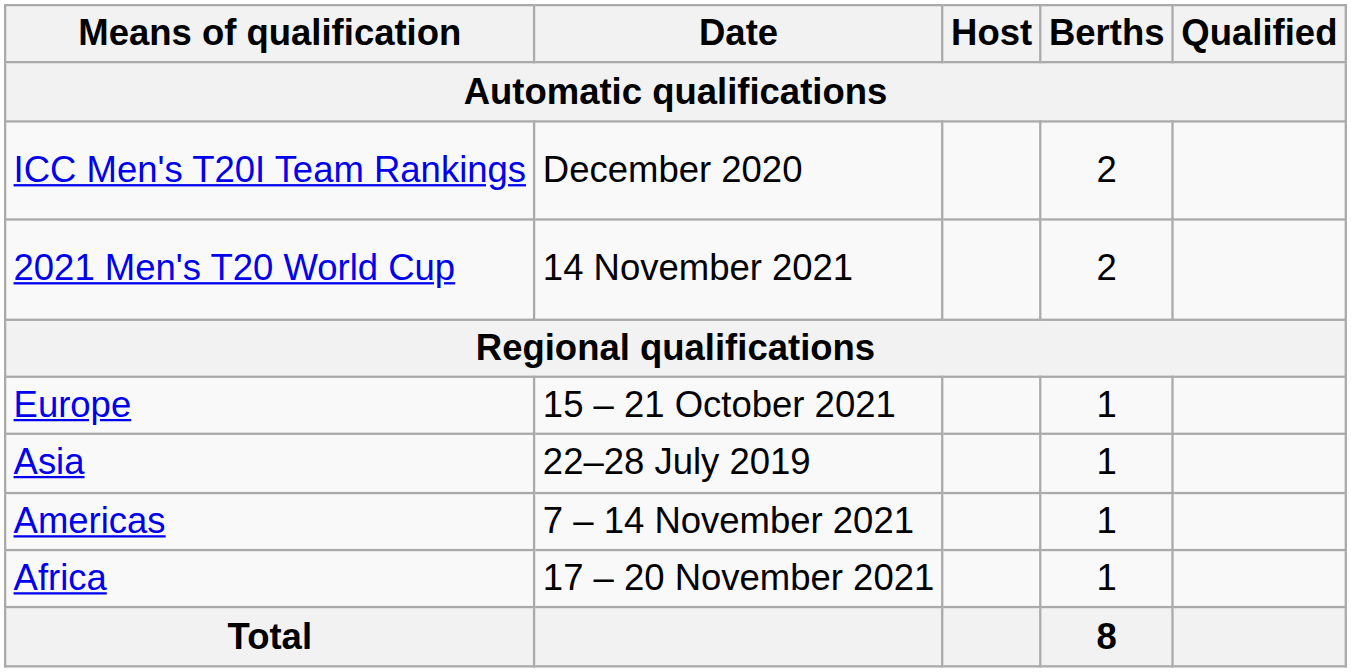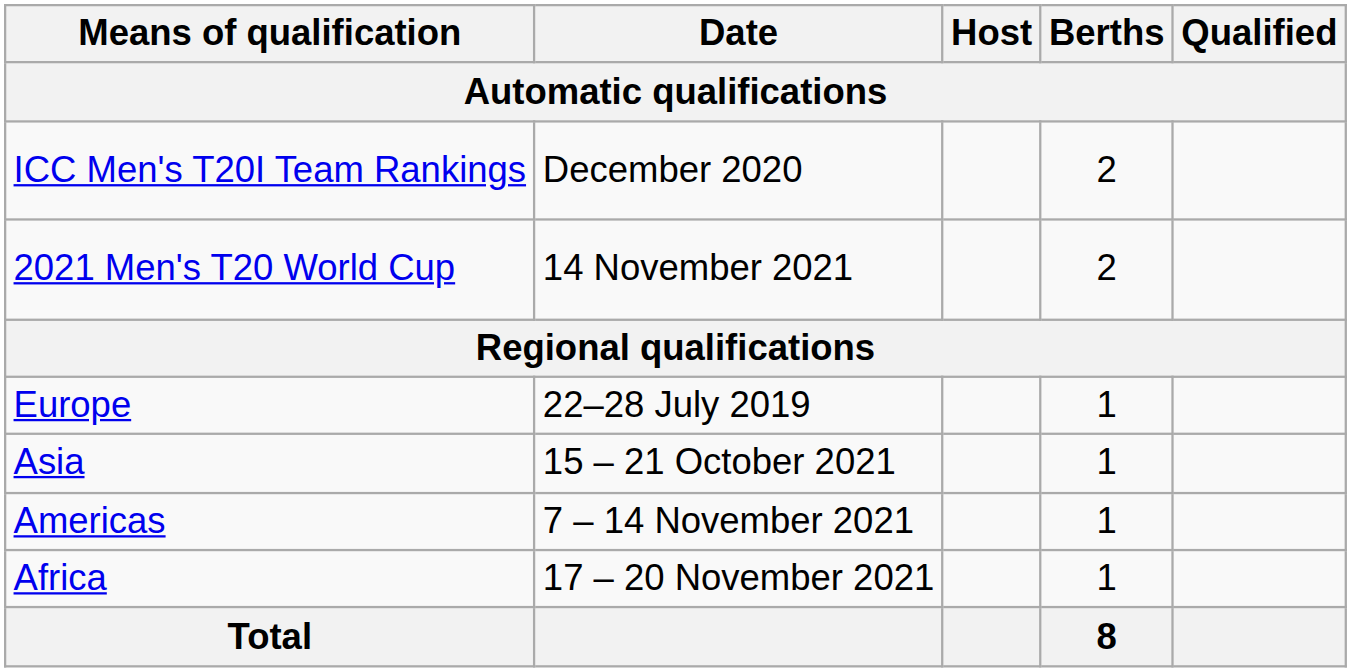(719, 404) 15 – 21 October 2021 -> (677, 404) 22–28 July 2019
(677, 462) 22–28 July 2019 -> (719, 462) 15 – 21 October 2021
